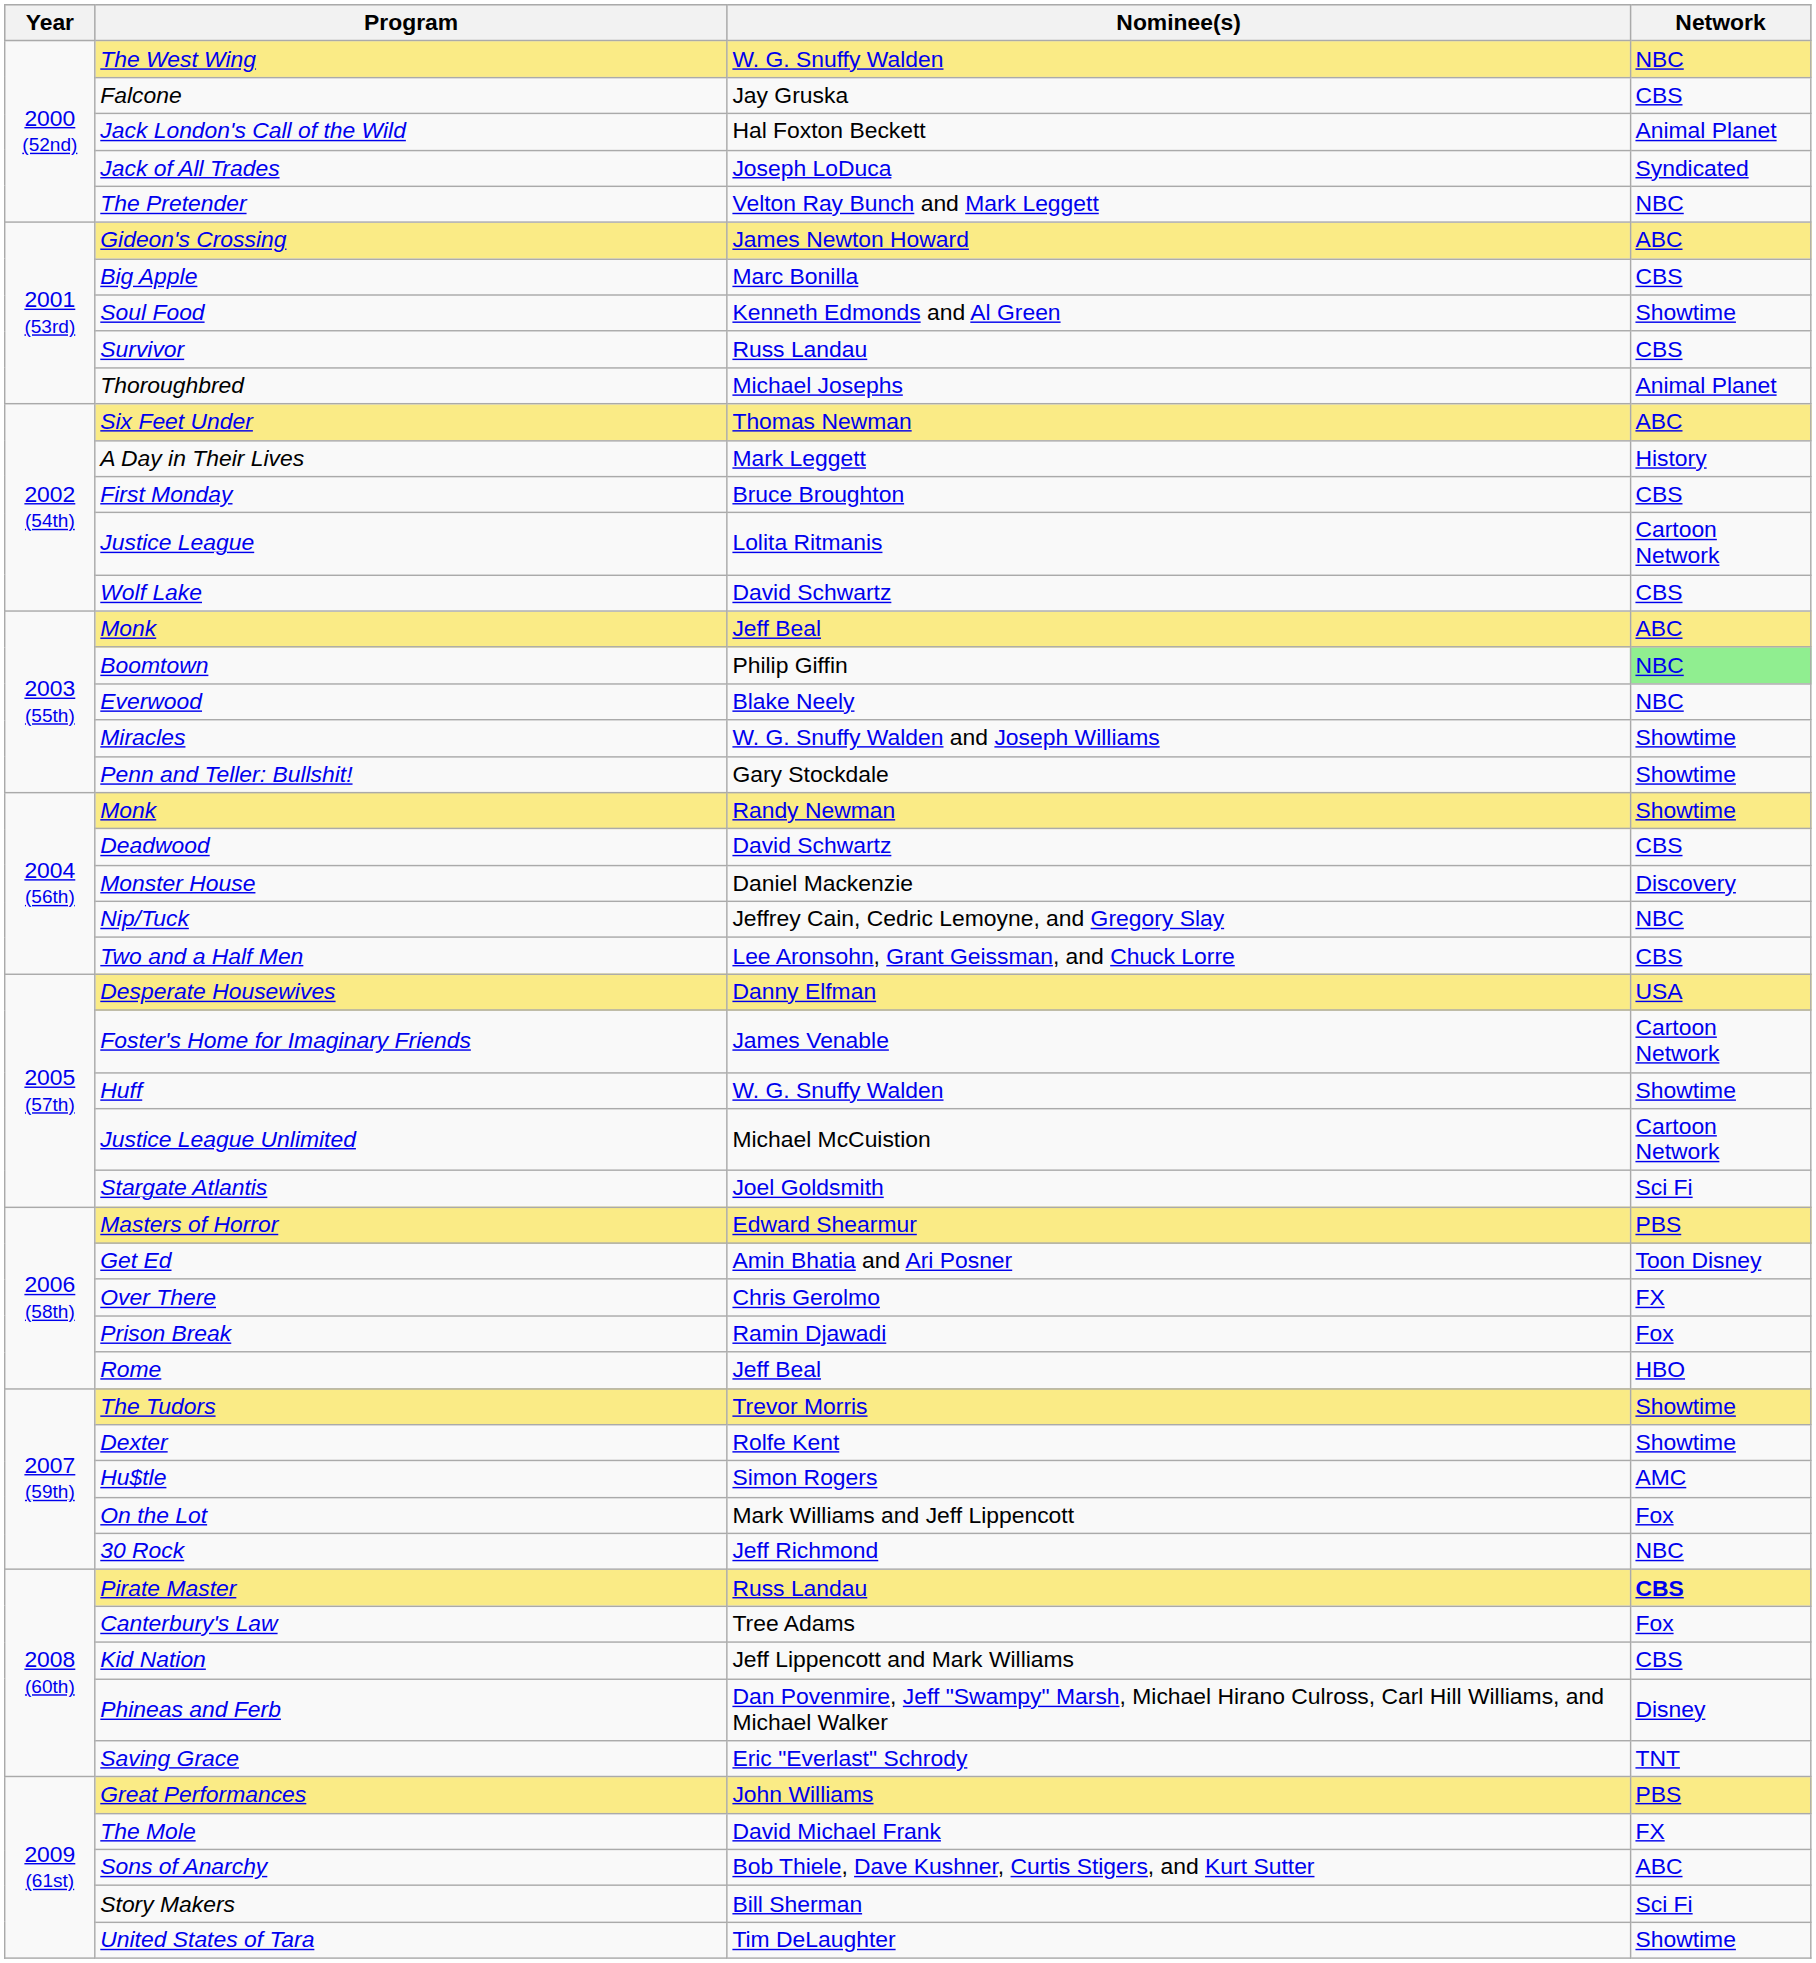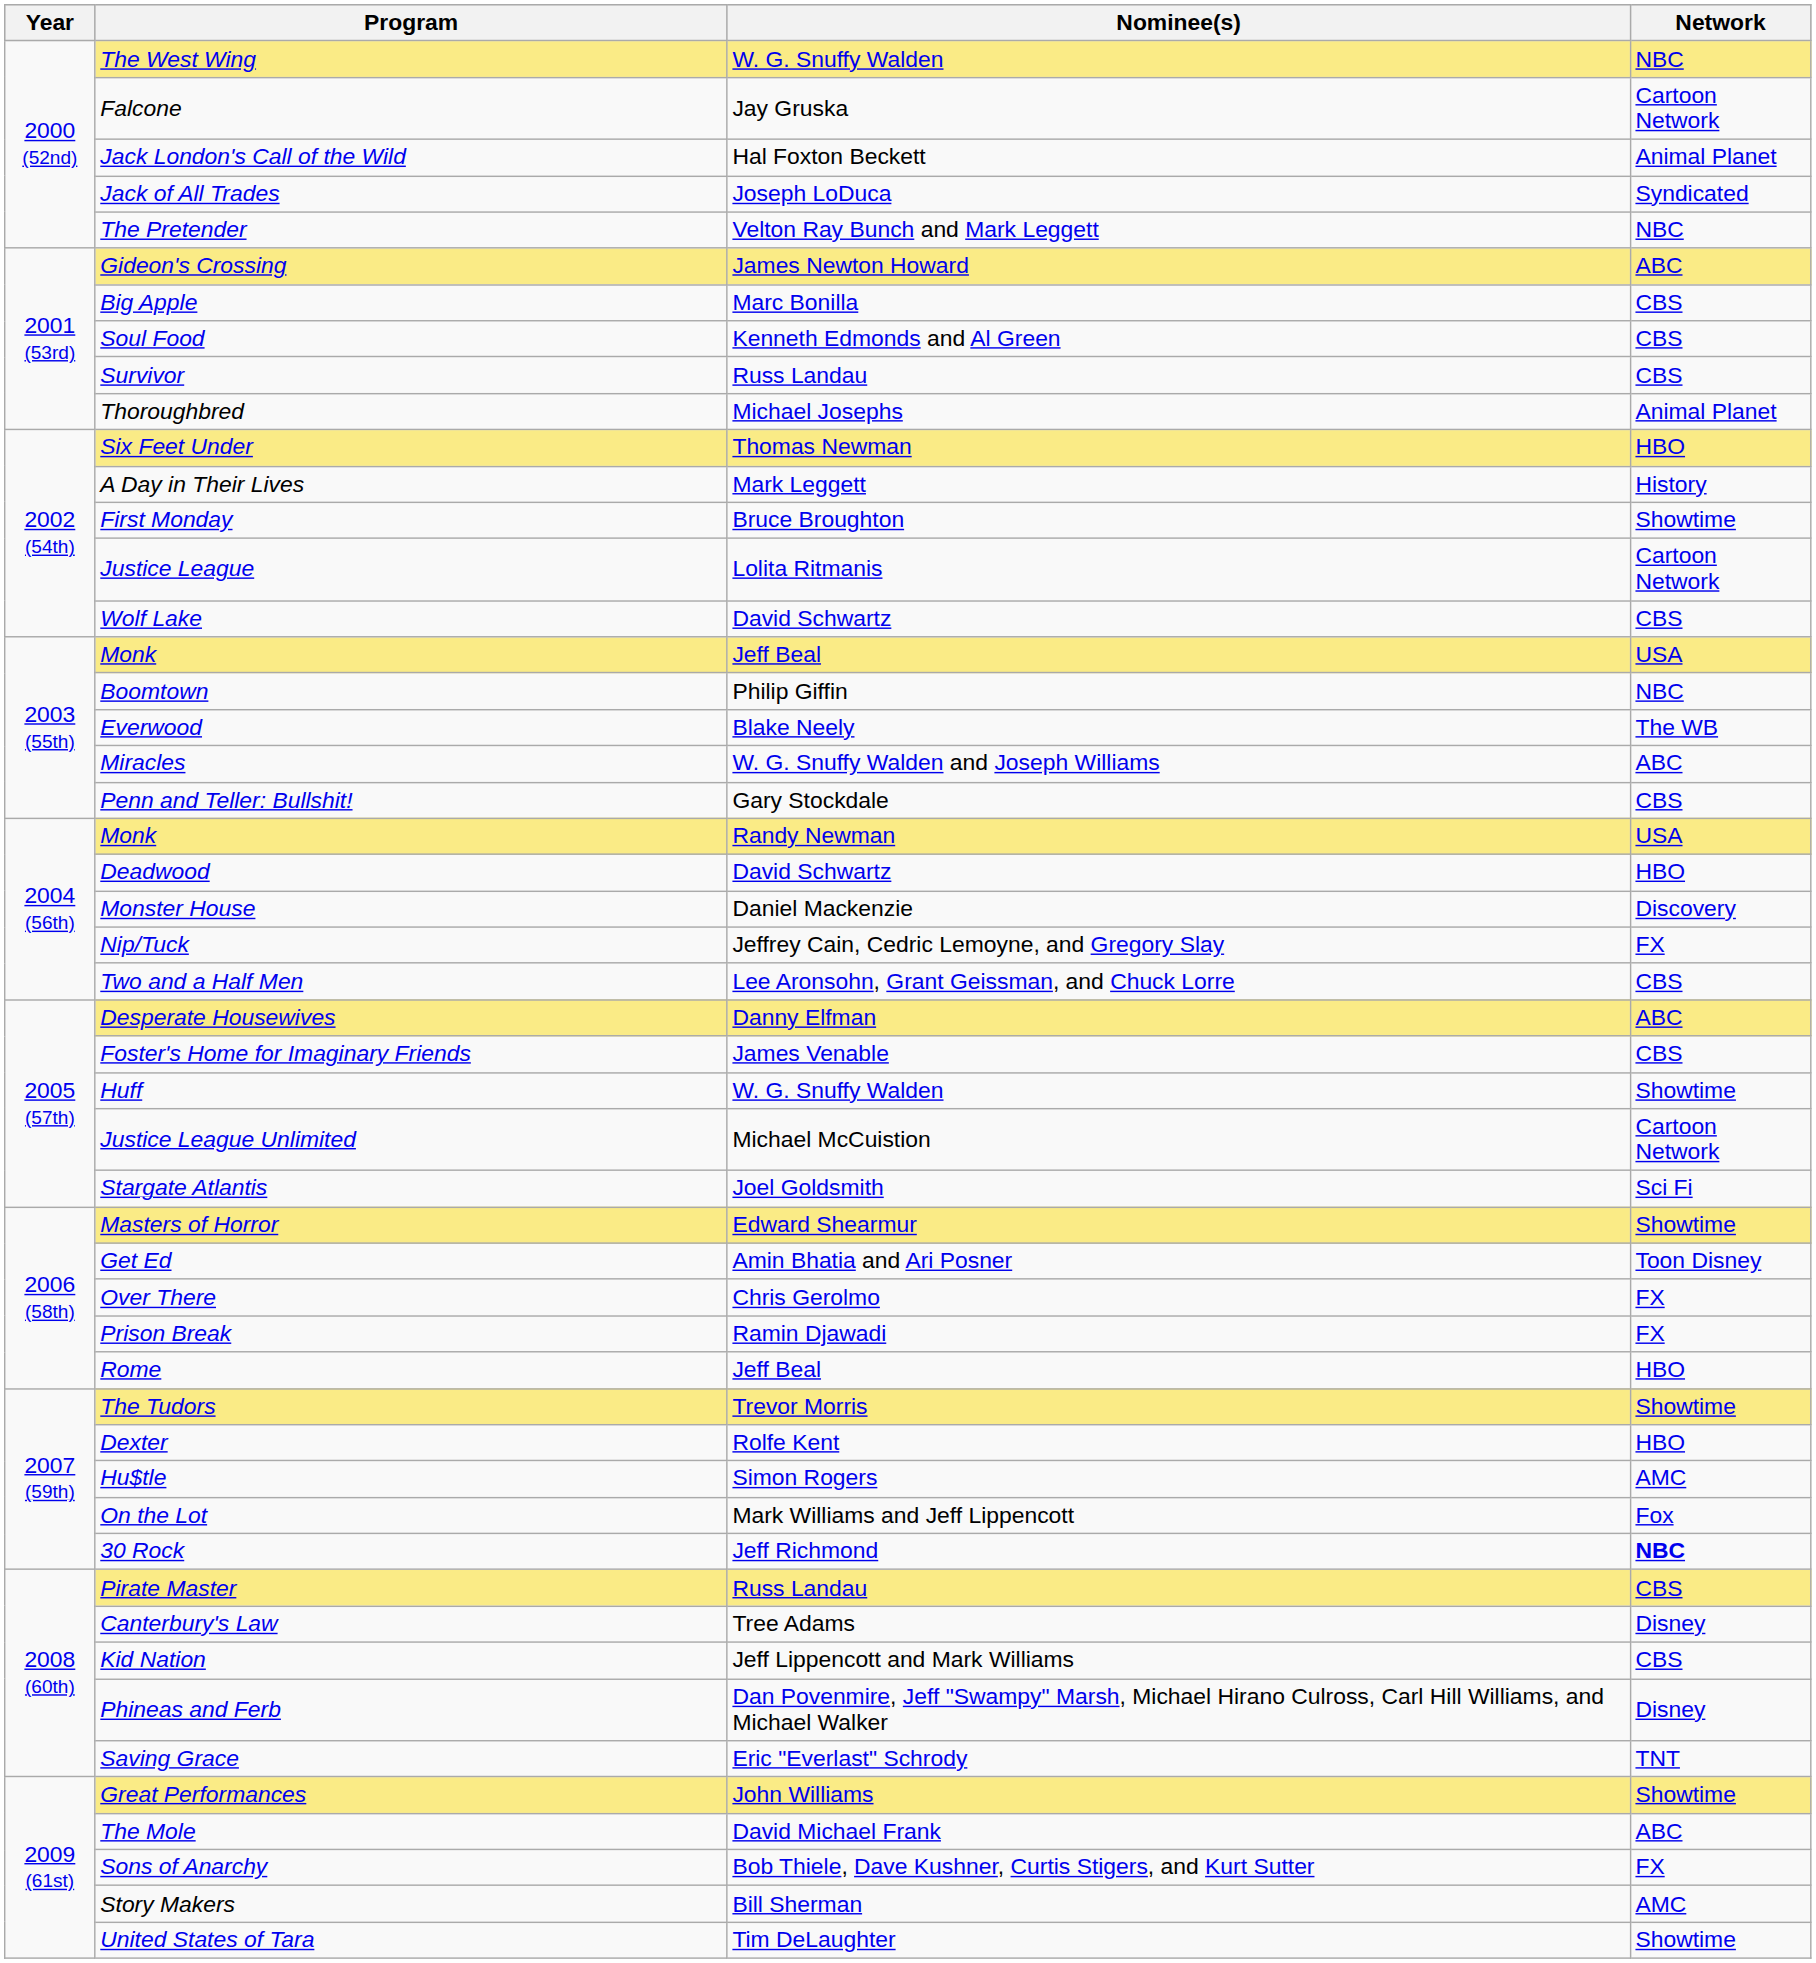(1659, 95) CBS -> (1677, 108) Cartoon Network
(1686, 312) Showtime -> (1659, 338) CBS
(1659, 421) ABC -> (1660, 447) HBO
(1659, 494) CBS -> (1686, 520) Showtime
(1659, 628) ABC -> (1659, 654) USA
(1660, 665) lightgreen background -> (1660, 690) no background
(1660, 701) NBC -> (1677, 727) The WB
(1686, 737) Showtime -> (1659, 763) ABC
(1686, 774) Showtime -> (1659, 799) CBS
(1686, 810) Showtime -> (1659, 836) USA
(1659, 846) CBS -> (1660, 872) HBO
(1660, 919) NBC -> (1650, 944) FX
(1659, 991) USA -> (1659, 1017) ABC
(1677, 1040) Cartoon Network -> (1659, 1053) CBS
(1658, 1224) PBS -> (1686, 1224) Showtime
(1655, 1333) Fox -> (1650, 1333) FX
(1686, 1442) Showtime -> (1660, 1442) HBO
(1660, 1551) normal -> (1660, 1551) bold
(1660, 1587) bold -> (1659, 1587) normal
(1655, 1623) Fox -> (1670, 1623) Disney
(1658, 1794) PBS -> (1686, 1794) Showtime
(1650, 1831) FX -> (1659, 1831) ABC
(1659, 1867) ABC -> (1650, 1867) FX
(1664, 1903) Sci Fi -> (1661, 1903) AMC
